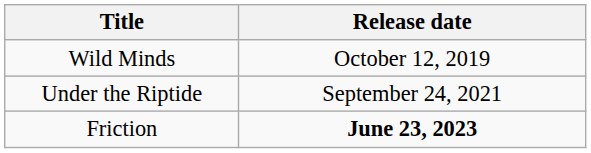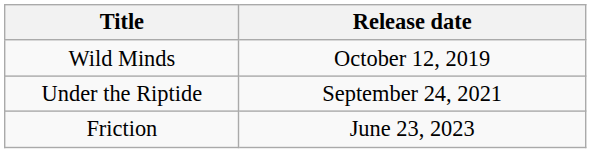(412, 128) bold -> (412, 128) normal
